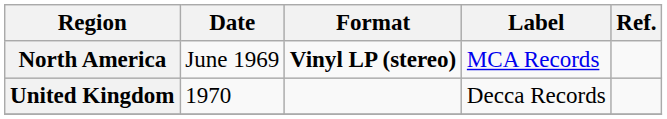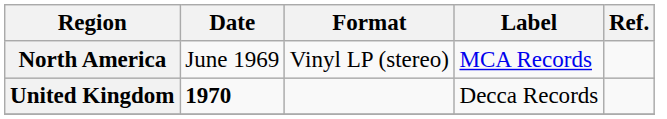(373, 59) bold -> (369, 59) normal
(208, 95) normal -> (208, 95) bold
